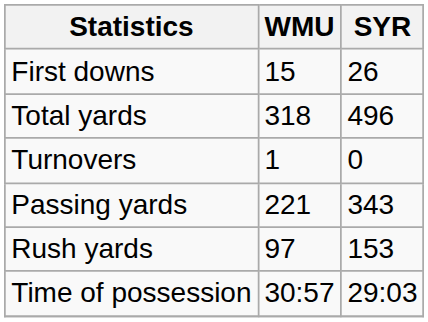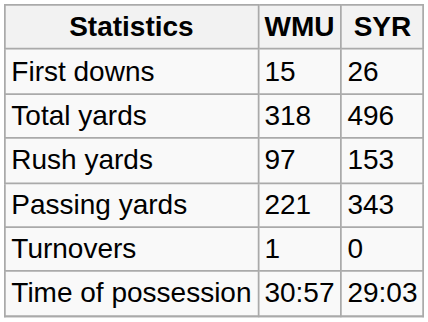rows swapped: (82, 248) <-> (74, 159)
